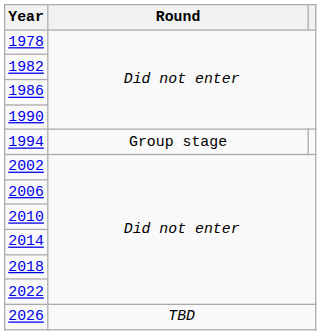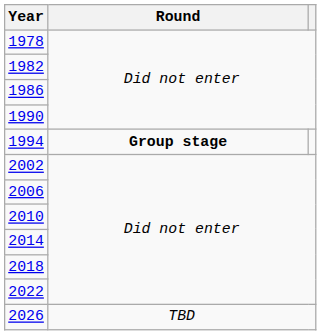(178, 142) normal -> (178, 142) bold
